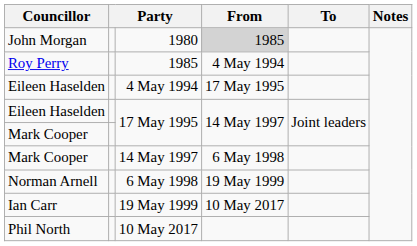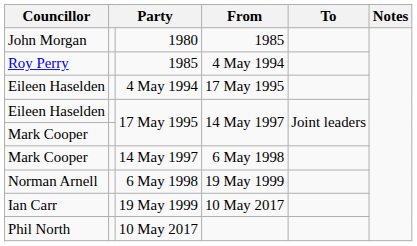(269, 39) lightgrey background -> (269, 39) no background
